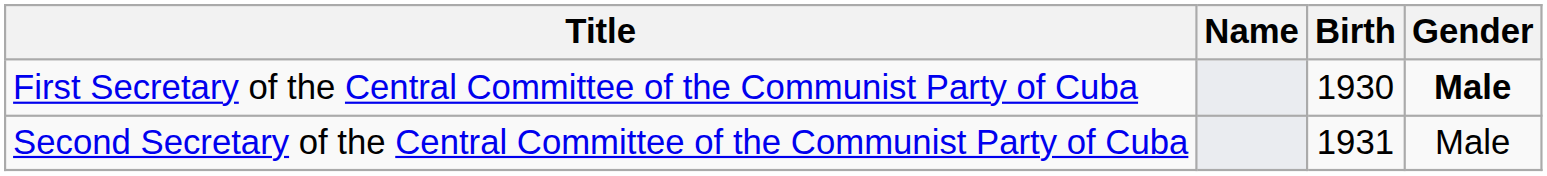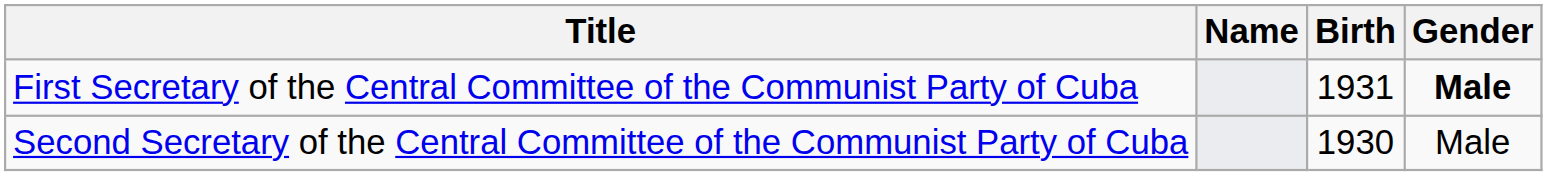(1355, 87) 1930 -> (1355, 87) 1931
(1355, 142) 1931 -> (1355, 142) 1930
